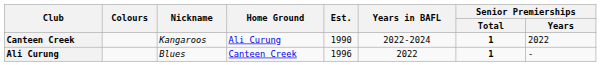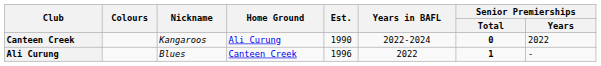(491, 40) 1 -> (491, 40) 0
